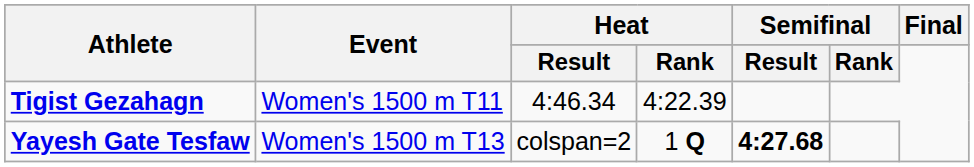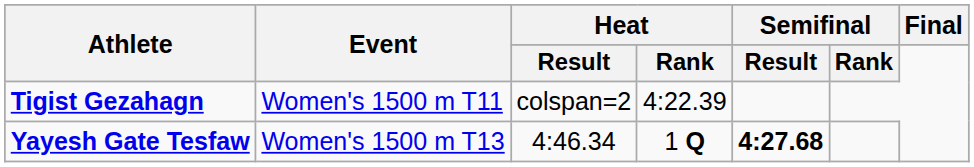(574, 102) 4:46.34 -> (574, 102) colspan=2
(574, 142) colspan=2 -> (574, 142) 4:46.34
